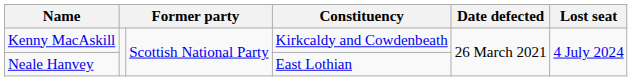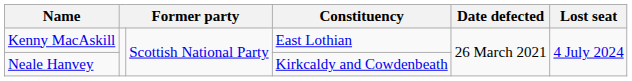(362, 40) Kirkcaldy and Cowdenbeath -> (314, 40) East Lothian
(314, 64) East Lothian -> (362, 64) Kirkcaldy and Cowdenbeath
